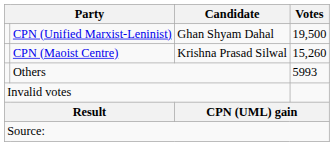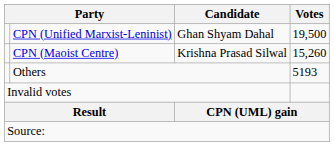(305, 72) 5993 -> (305, 72) 5193
